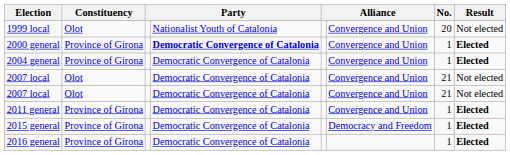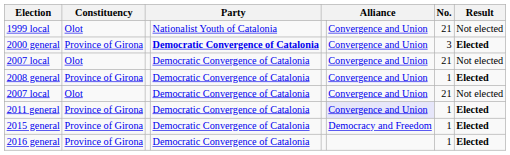(446, 28) 20 -> (446, 28) 21
(449, 45) 1 -> (449, 45) 3
- row: (33, 61)
+ row: (33, 77)
(378, 110) no background -> (378, 110) lavender background
